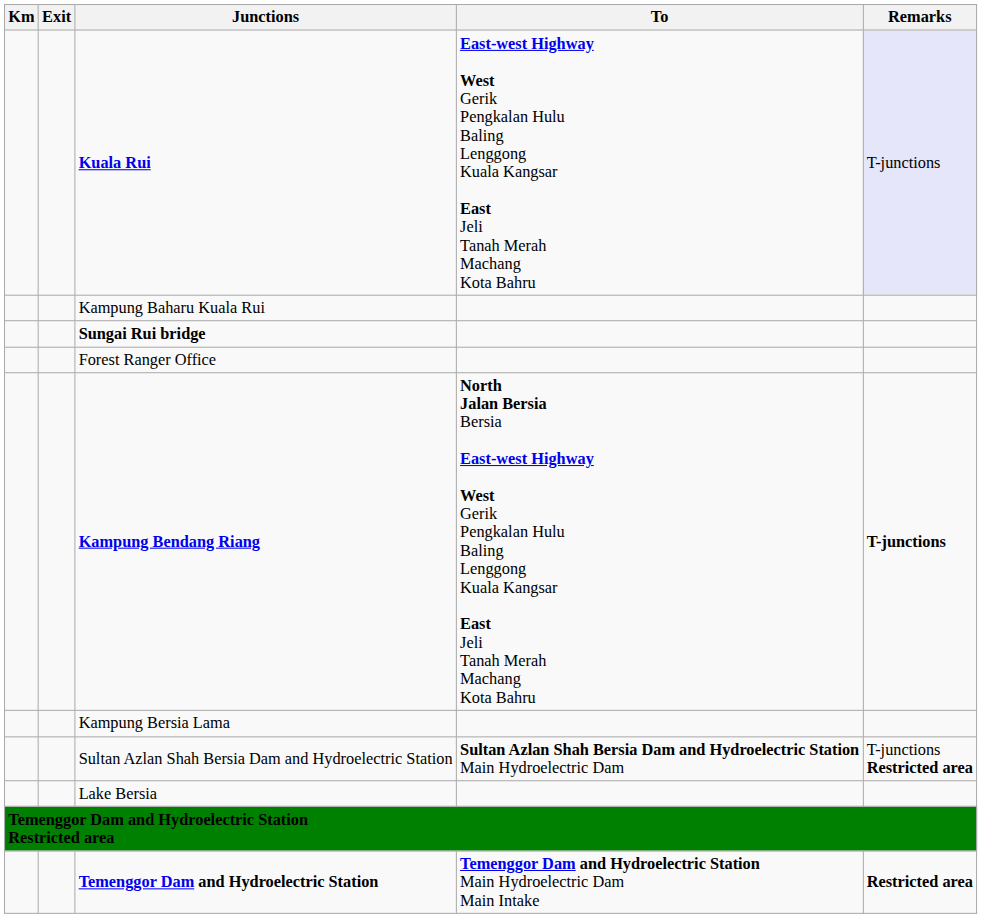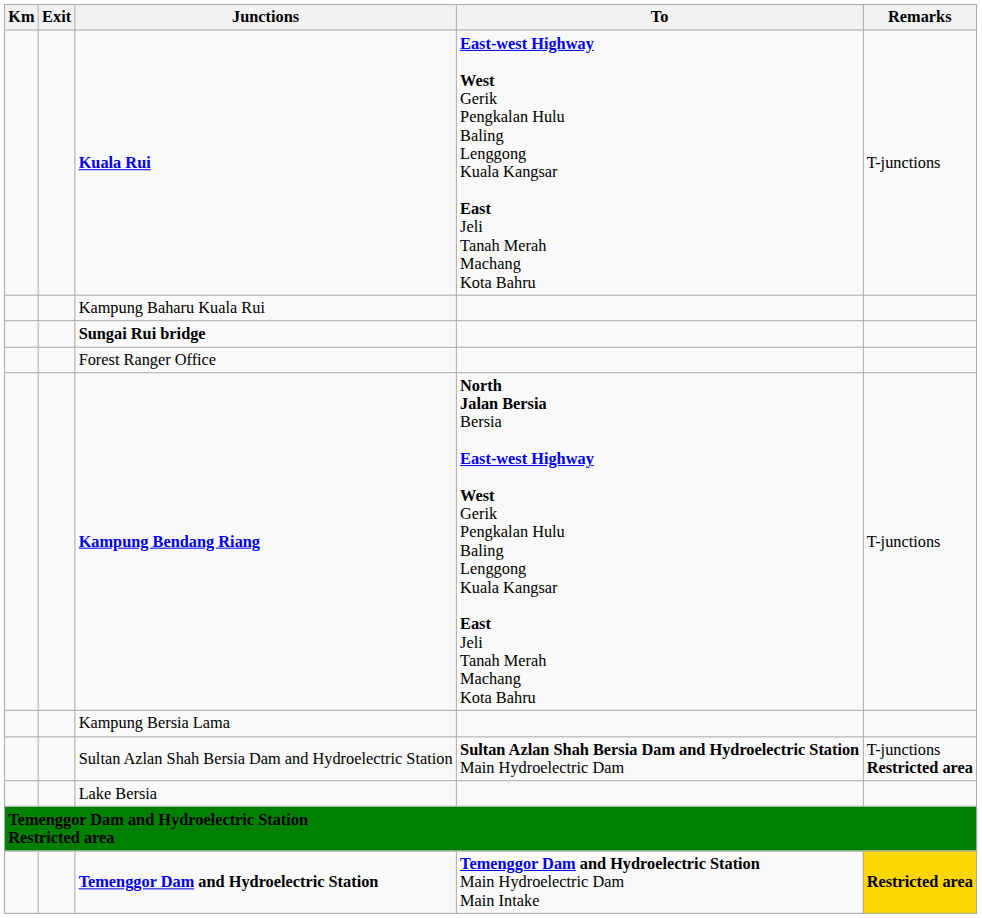(904, 162) lavender background -> (904, 162) no background
(906, 541) bold -> (904, 541) normal
(920, 882) no background -> (920, 882) gold background
